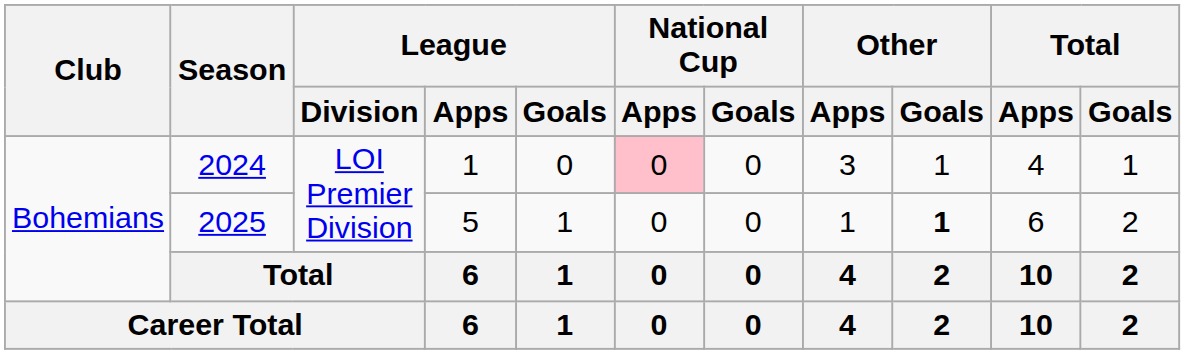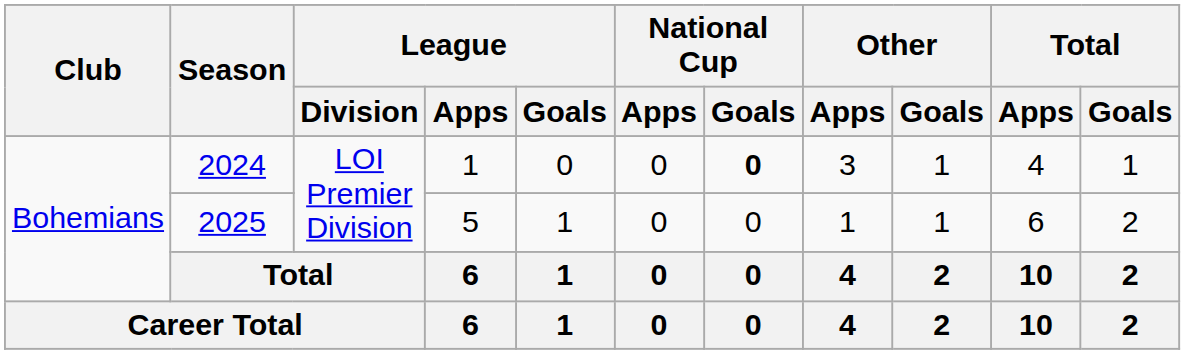(659, 164) pink background -> (659, 164) no background
(753, 164) normal -> (753, 164) bold
(942, 222) bold -> (942, 222) normal
